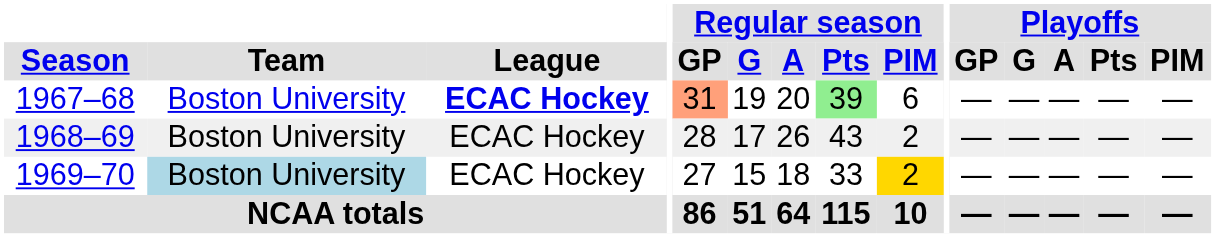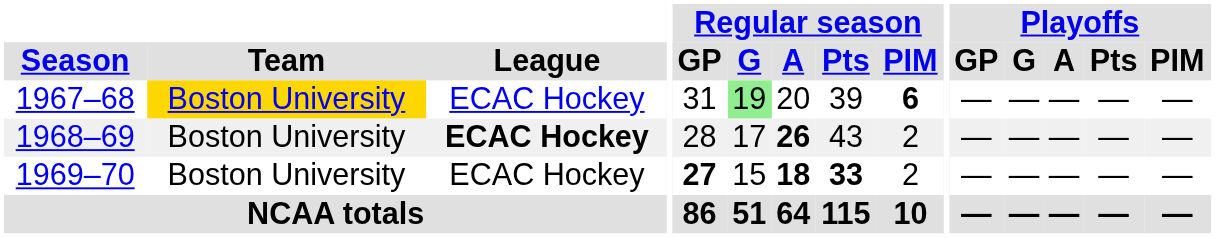(287, 99) no background -> (287, 99) gold background
(547, 99) bold -> (547, 99) normal
(700, 99) lightsalmon background -> (700, 99) no background
(749, 99) no background -> (749, 99) lightgreen background
(846, 99) lightgreen background -> (846, 99) no background
(910, 99) normal -> (910, 99) bold
(547, 137) normal -> (547, 137) bold
(793, 137) normal -> (793, 137) bold
(287, 175) lightblue background -> (287, 175) no background
(700, 175) normal -> (700, 175) bold
(793, 175) normal -> (793, 175) bold
(846, 175) normal -> (846, 175) bold
(910, 175) gold background -> (910, 175) no background
